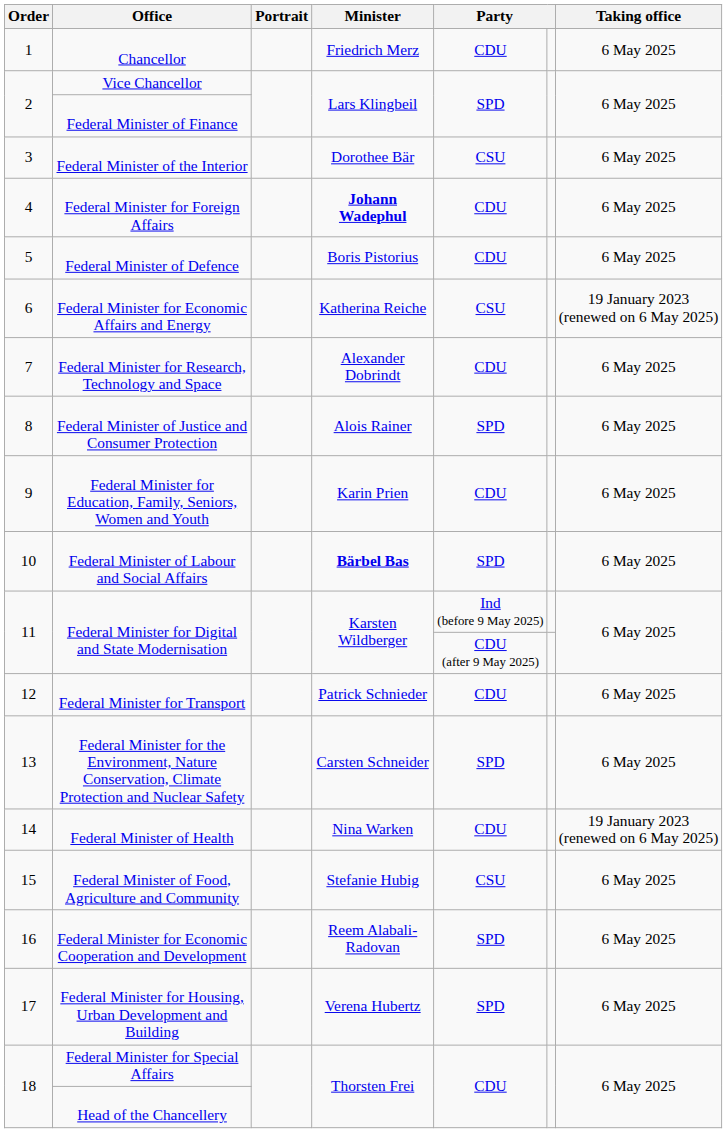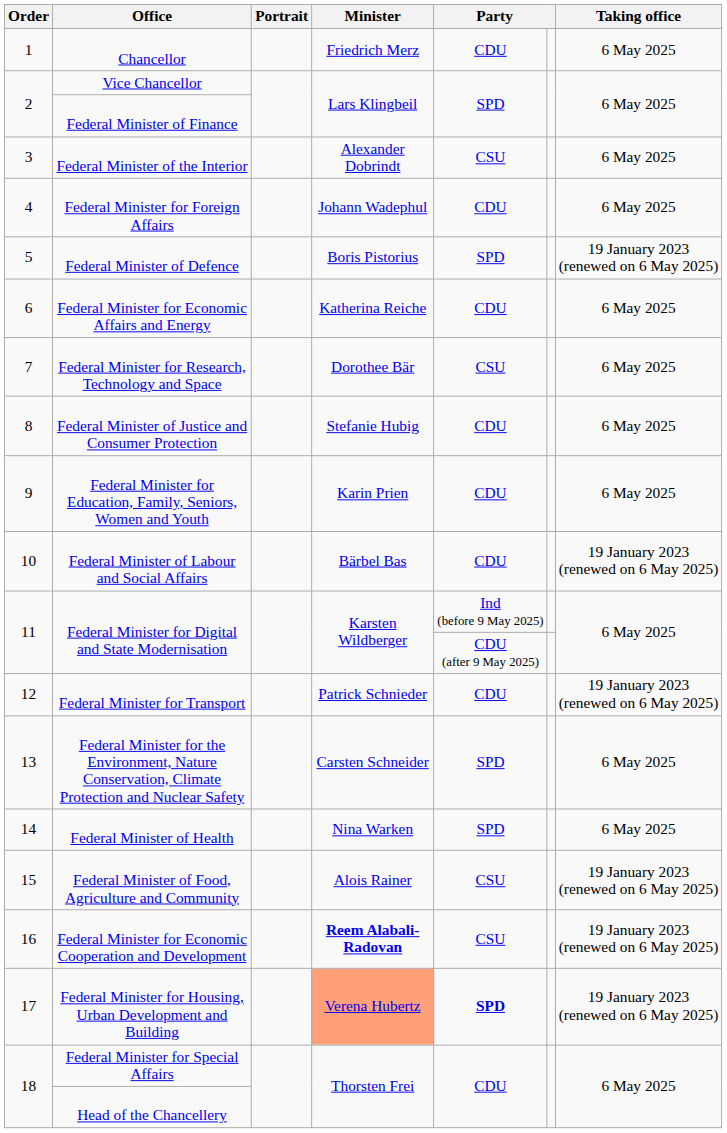(373, 157) Dorothee Bär -> (373, 157) Alexander Dobrindt
(373, 207) bold -> (373, 207) normal
(490, 257) CDU -> (490, 257) SPD
(638, 257) 6 May 2025 -> (638, 257) 19 January 2023 (renewed on 6 May 2025)
(490, 308) CSU -> (490, 308) CDU
(638, 308) 19 January 2023 (renewed on 6 May 2025) -> (638, 308) 6 May 2025
(373, 367) Alexander Dobrindt -> (373, 367) Dorothee Bär
(490, 367) CDU -> (490, 367) CSU
(373, 426) Alois Rainer -> (373, 426) Stefanie Hubig
(490, 426) SPD -> (490, 426) CDU
(373, 561) bold -> (373, 561) normal
(490, 561) SPD -> (490, 561) CDU
(638, 561) 6 May 2025 -> (638, 561) 19 January 2023 (renewed on 6 May 2025)
(638, 694) 6 May 2025 -> (638, 694) 19 January 2023 (renewed on 6 May 2025)
(490, 829) CDU -> (490, 829) SPD
(638, 829) 19 January 2023 (renewed on 6 May 2025) -> (638, 829) 6 May 2025
(373, 880) Stefanie Hubig -> (373, 880) Alois Rainer
(638, 880) 6 May 2025 -> (638, 880) 19 January 2023 (renewed on 6 May 2025)
(373, 938) normal -> (373, 938) bold
(490, 938) SPD -> (490, 938) CSU
(638, 938) 6 May 2025 -> (638, 938) 19 January 2023 (renewed on 6 May 2025)
(373, 1006) no background -> (373, 1006) lightsalmon background
(490, 1006) normal -> (490, 1006) bold
(638, 1006) 6 May 2025 -> (638, 1006) 19 January 2023 (renewed on 6 May 2025)
